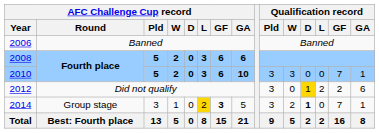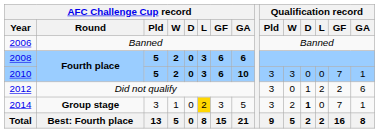(308, 89) gold background -> (308, 89) no background
(90, 105) normal -> (90, 105) bold
(221, 105) bold -> (221, 105) normal
